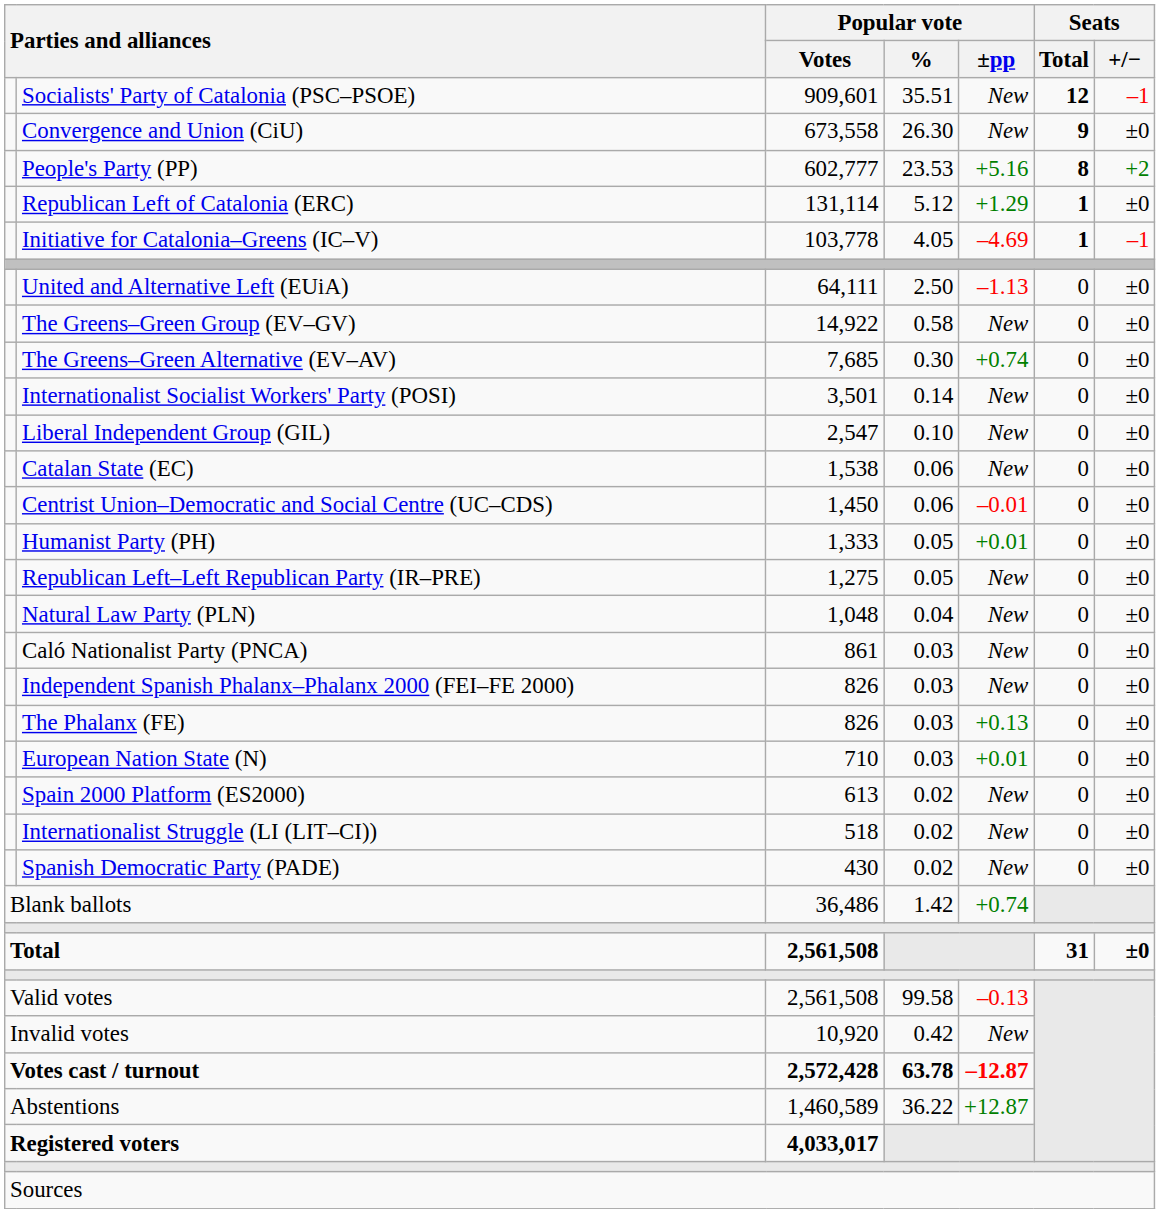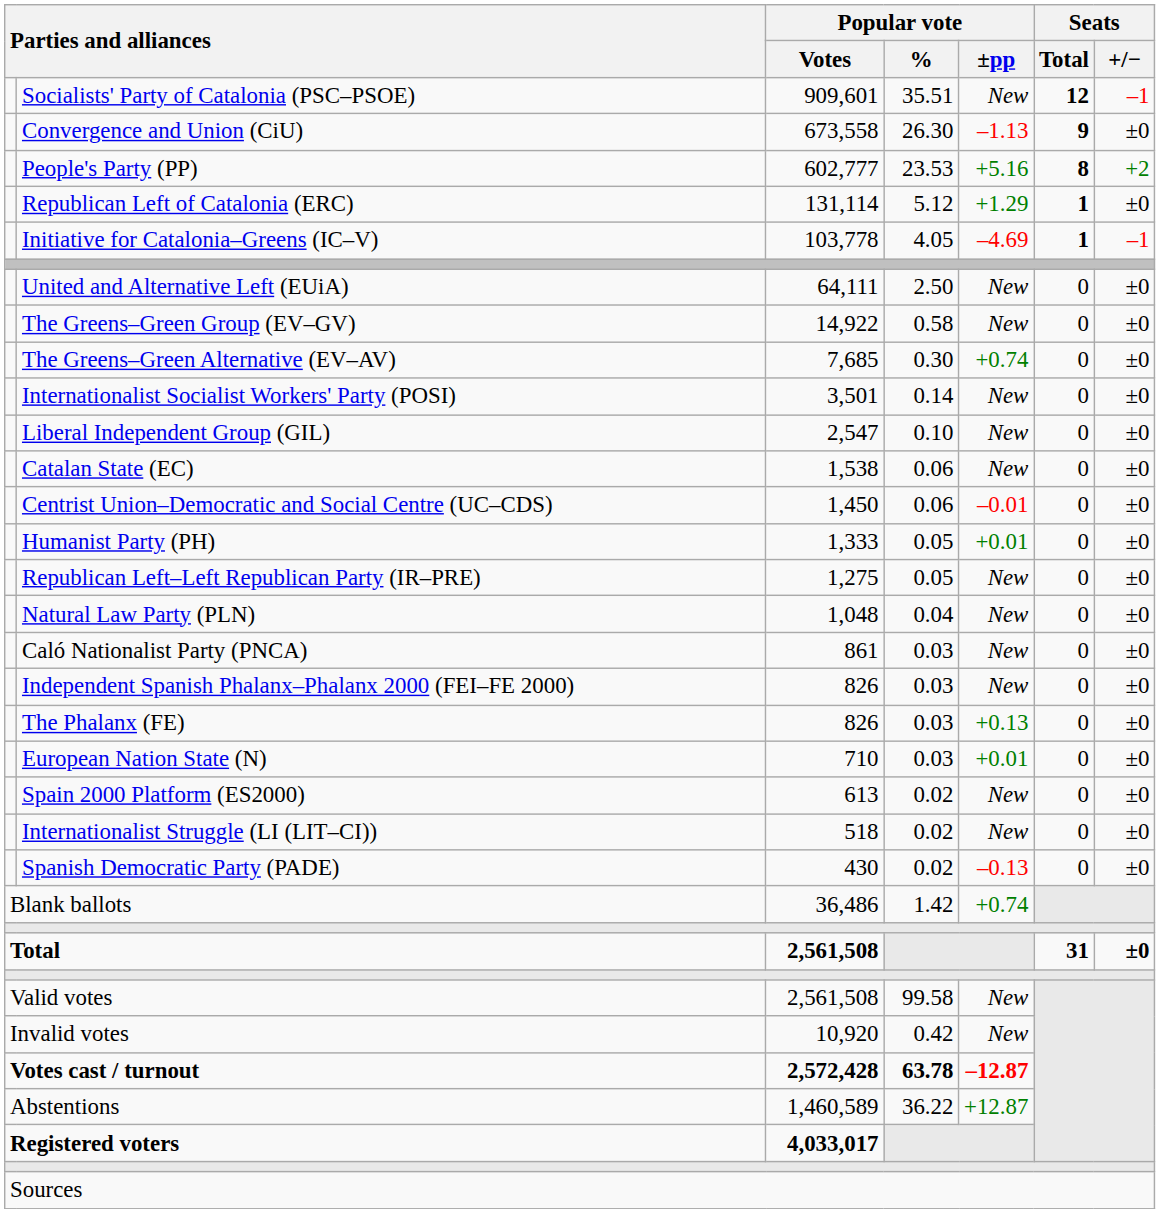(1008, 131) New -> (1003, 131) –1.13
(1003, 287) –1.13 -> (1008, 287) New
(1008, 867) New -> (1003, 867) –0.13
(1003, 997) –0.13 -> (1008, 997) New
